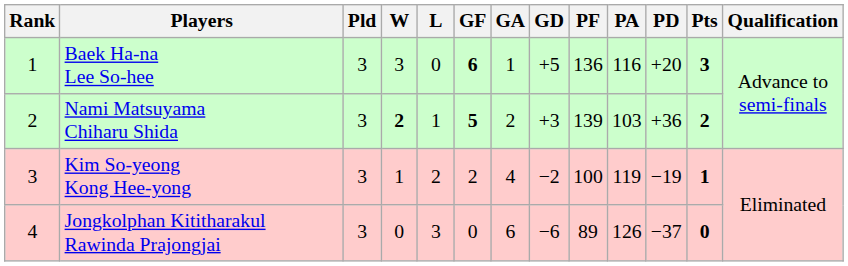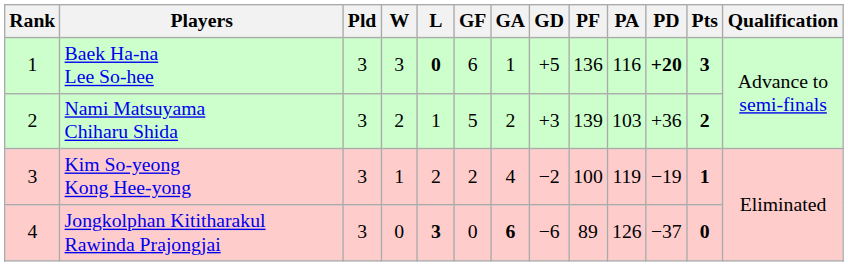(436, 65) normal -> (436, 65) bold
(473, 65) bold -> (473, 65) normal
(666, 65) normal -> (666, 65) bold
(399, 121) bold -> (399, 121) normal
(473, 121) bold -> (473, 121) normal
(436, 232) normal -> (436, 232) bold
(510, 232) normal -> (510, 232) bold
